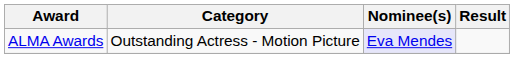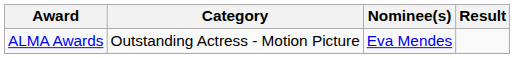(409, 41) lavender background -> (409, 41) no background
